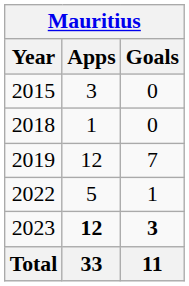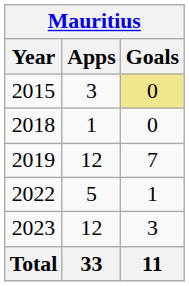(152, 90) no background -> (152, 90) khaki background
(91, 228) bold -> (91, 228) normal
(152, 228) bold -> (152, 228) normal
